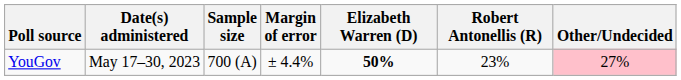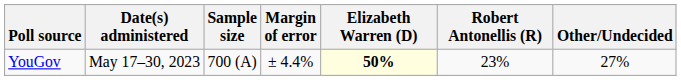(379, 62) no background -> (379, 62) lightyellow background
(615, 62) pink background -> (615, 62) no background
